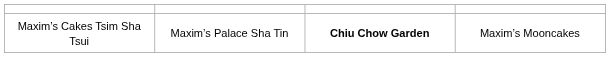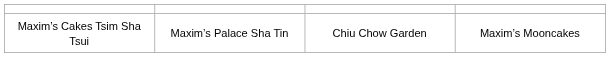(380, 33) bold -> (380, 33) normal
